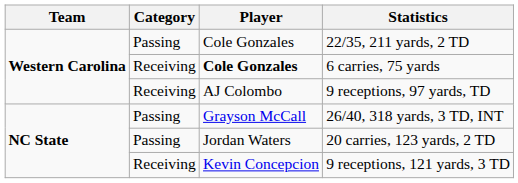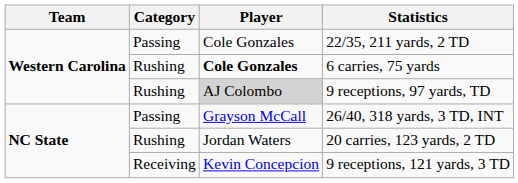(164, 66) Receiving -> (159, 66) Rushing
(164, 91) Receiving -> (159, 91) Rushing
(242, 91) no background -> (242, 91) lightgrey background
(157, 140) Passing -> (159, 140) Rushing
